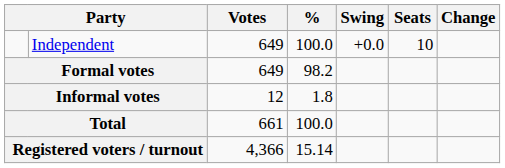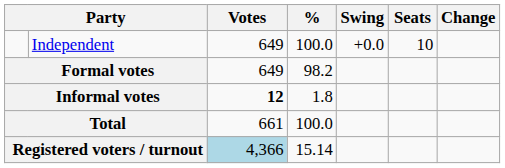(275, 96) normal -> (275, 96) bold
(265, 149) no background -> (265, 149) lightblue background
